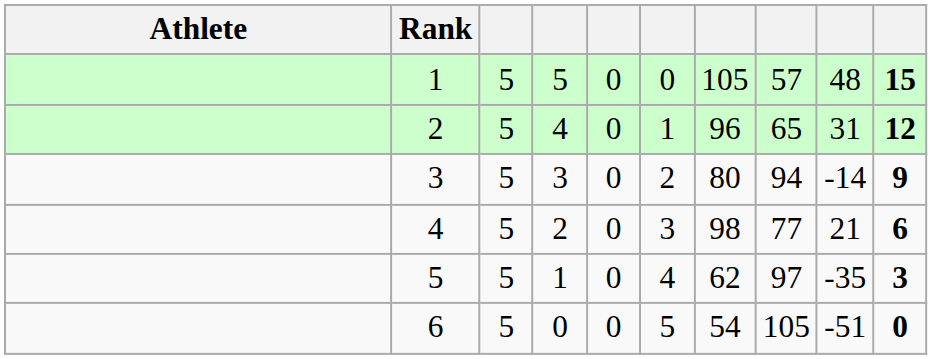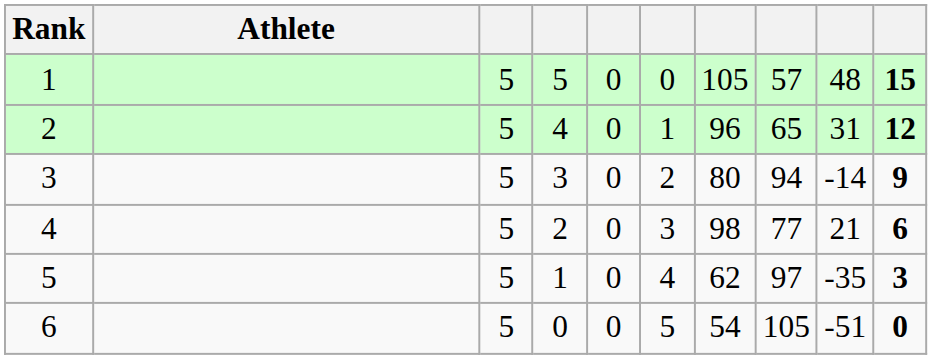columns swapped: (436, 29) <-> (198, 29)
